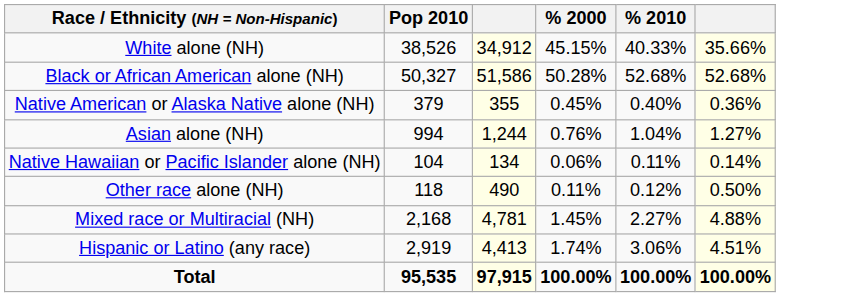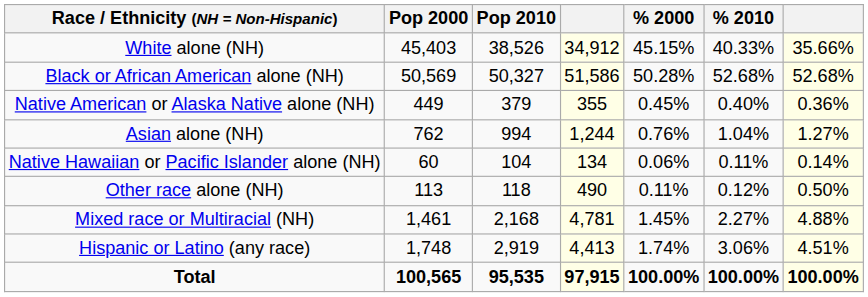+ column: (429, 18)
